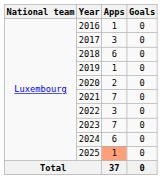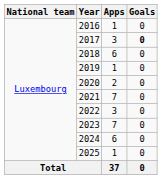(142, 40) normal -> (142, 40) bold
(114, 153) lightsalmon background -> (114, 153) no background
